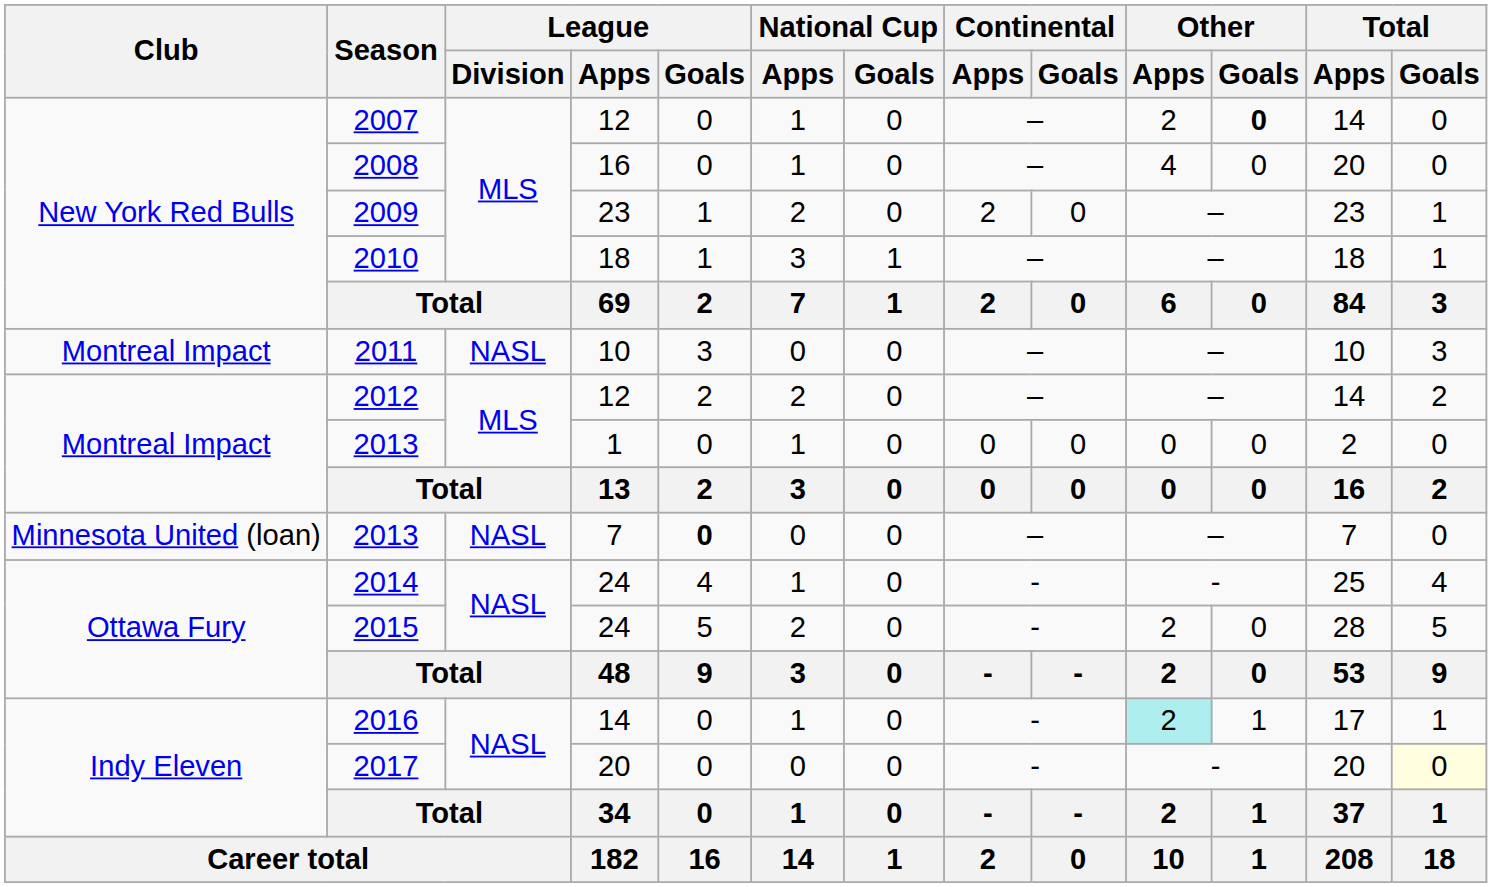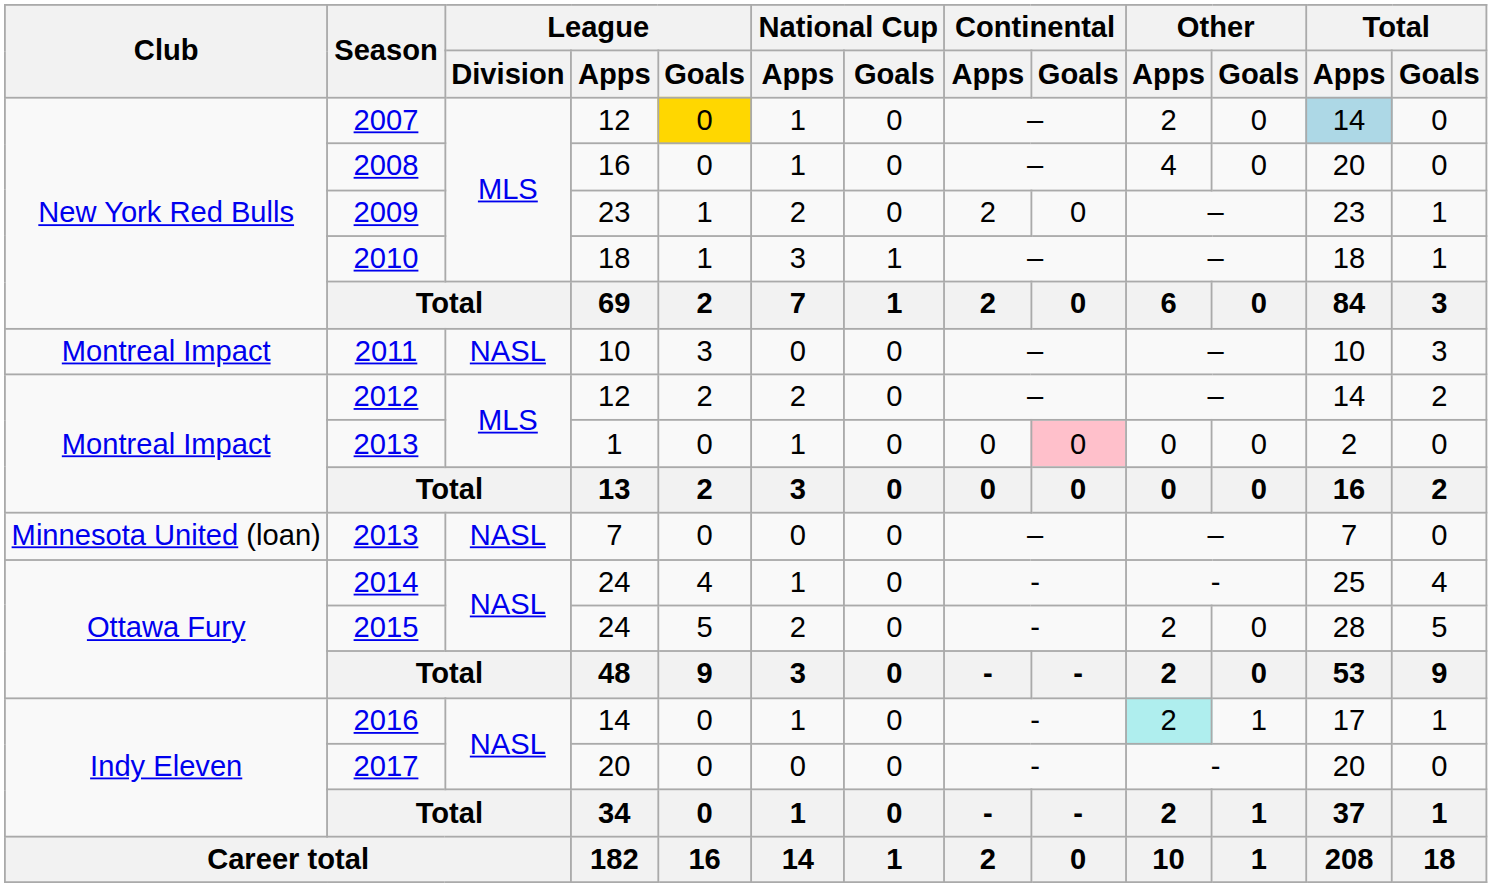(705, 119) no background -> (705, 119) gold background
(1259, 119) bold -> (1259, 119) normal
(1349, 119) no background -> (1349, 119) lightblue background
(1078, 443) no background -> (1078, 443) pink background
(705, 535) bold -> (705, 535) normal
(1439, 766) lightyellow background -> (1439, 766) no background
